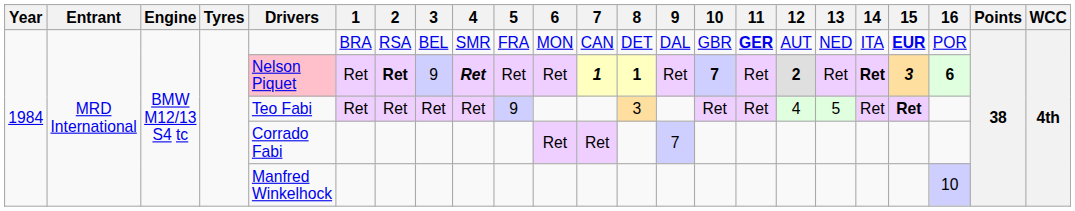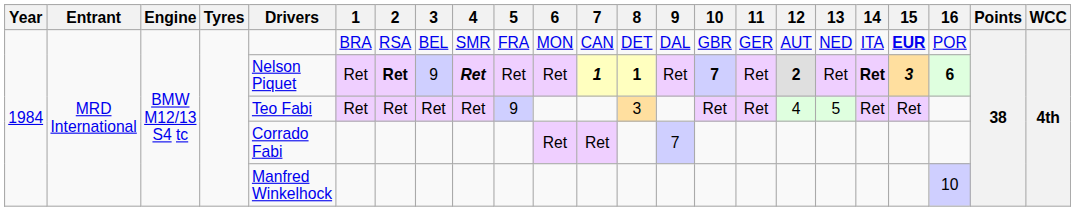(756, 42) bold -> (756, 42) normal
(276, 76) pink background -> (276, 76) no background
(909, 109) bold -> (909, 109) normal
